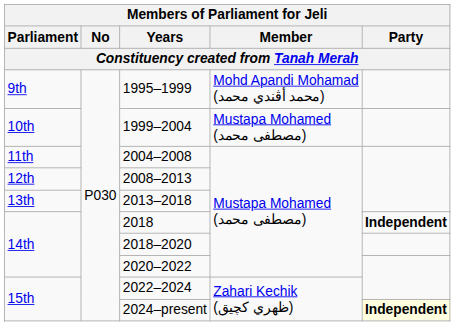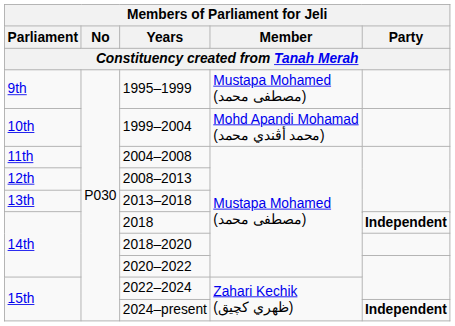(286, 89) Mohd Apandi Mohamad (محمد أڤندي محمد) -> (272, 89) Mustapa Mohamed (مصطفى محمد)
(272, 127) Mustapa Mohamed (مصطفى محمد) -> (286, 127) Mohd Apandi Mohamad (محمد أڤندي محمد)
(406, 309) lightyellow background -> (406, 309) no background
